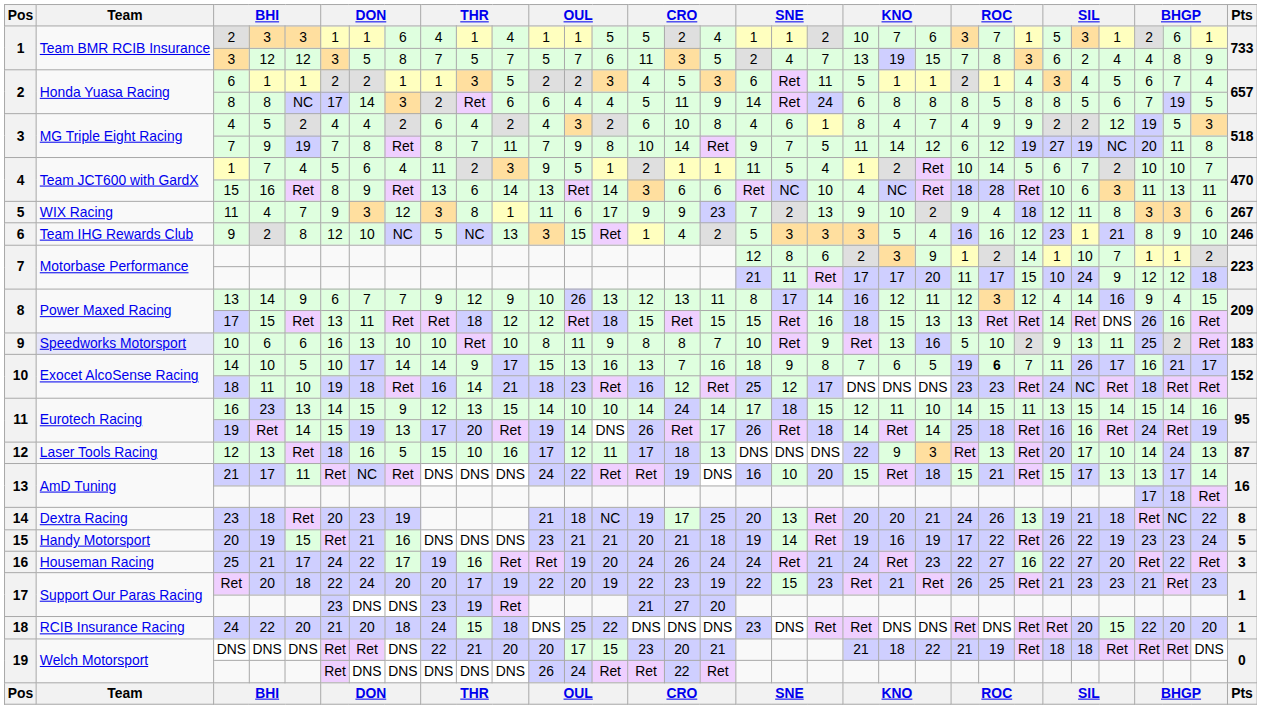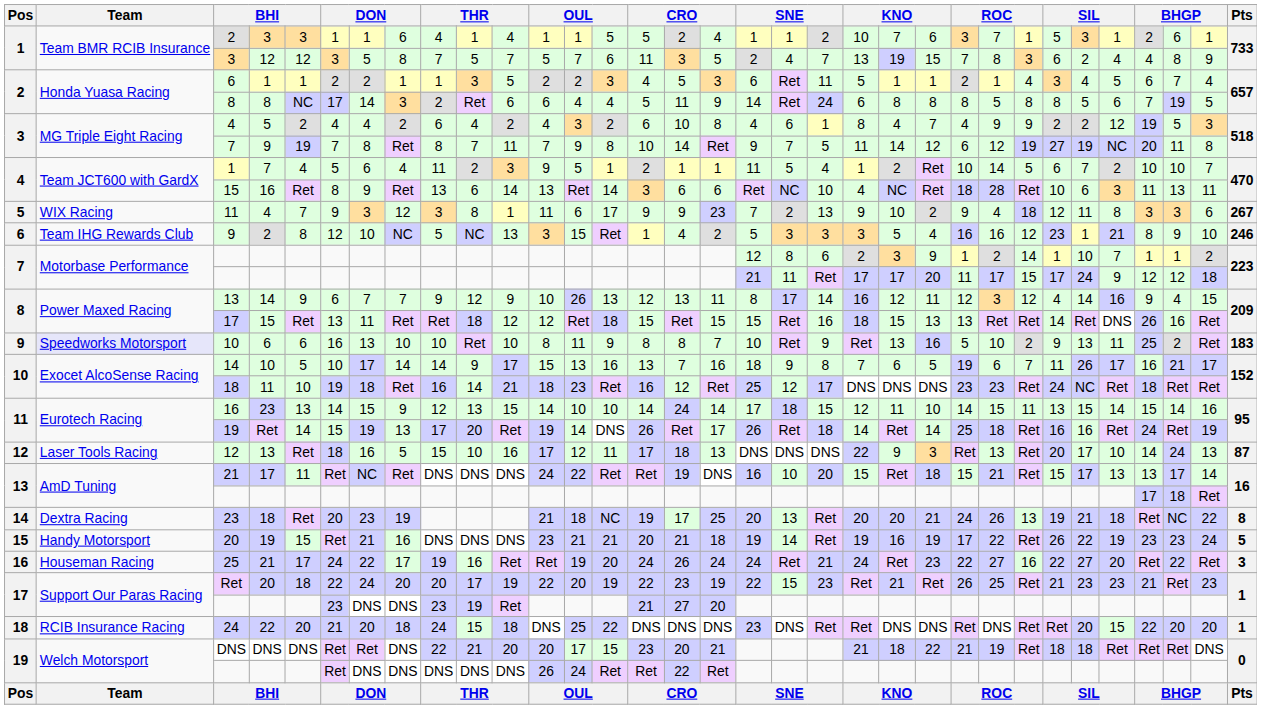(1057, 277) 10 -> (1057, 277) 17
(997, 365) bold -> (997, 365) normal
